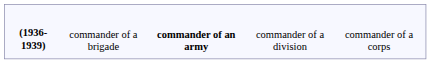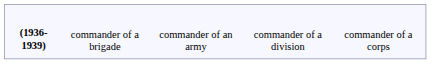(196, 40) bold -> (196, 40) normal
